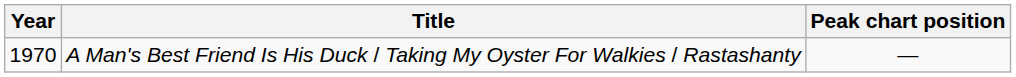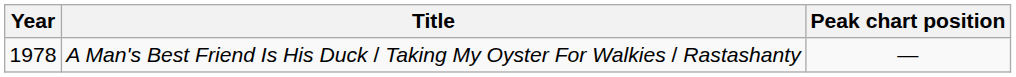(33, 54) 1970 -> (33, 54) 1978
